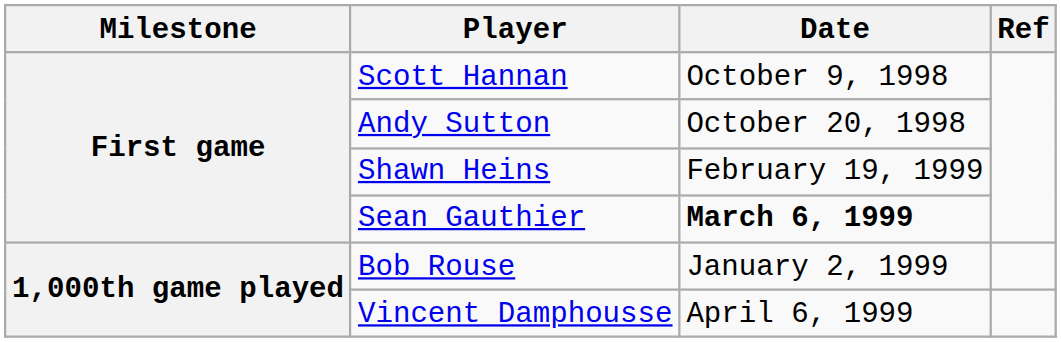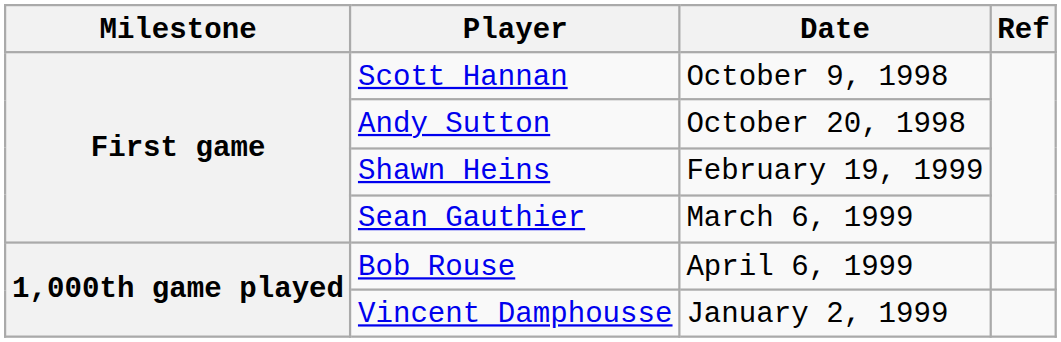(800, 219) bold -> (800, 219) normal
(817, 266) January 2, 1999 -> (800, 266) April 6, 1999
(800, 314) April 6, 1999 -> (817, 314) January 2, 1999
